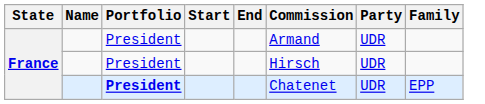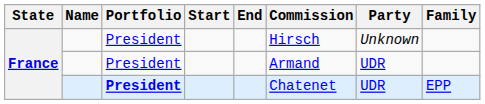(294, 40) Armand -> (294, 40) Hirsch
(373, 40) UDR -> (390, 40) Unknown
(294, 63) Hirsch -> (294, 63) Armand
